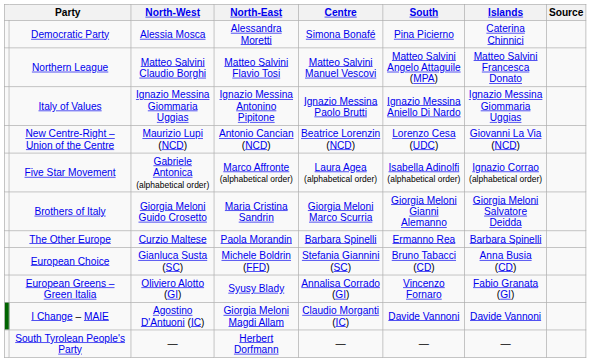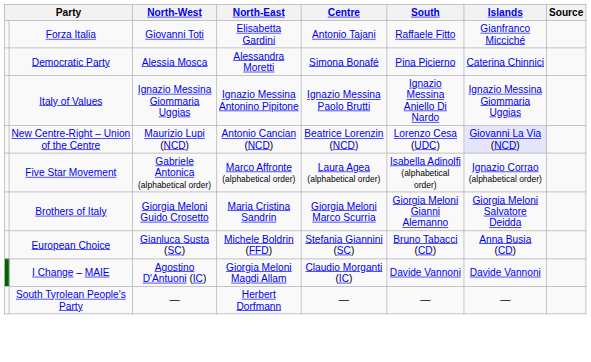+ row: (71, 34)
- row: (70, 68)
(506, 140) no background -> (505, 140) lavender background
- row: (70, 239)
- row: (70, 289)
